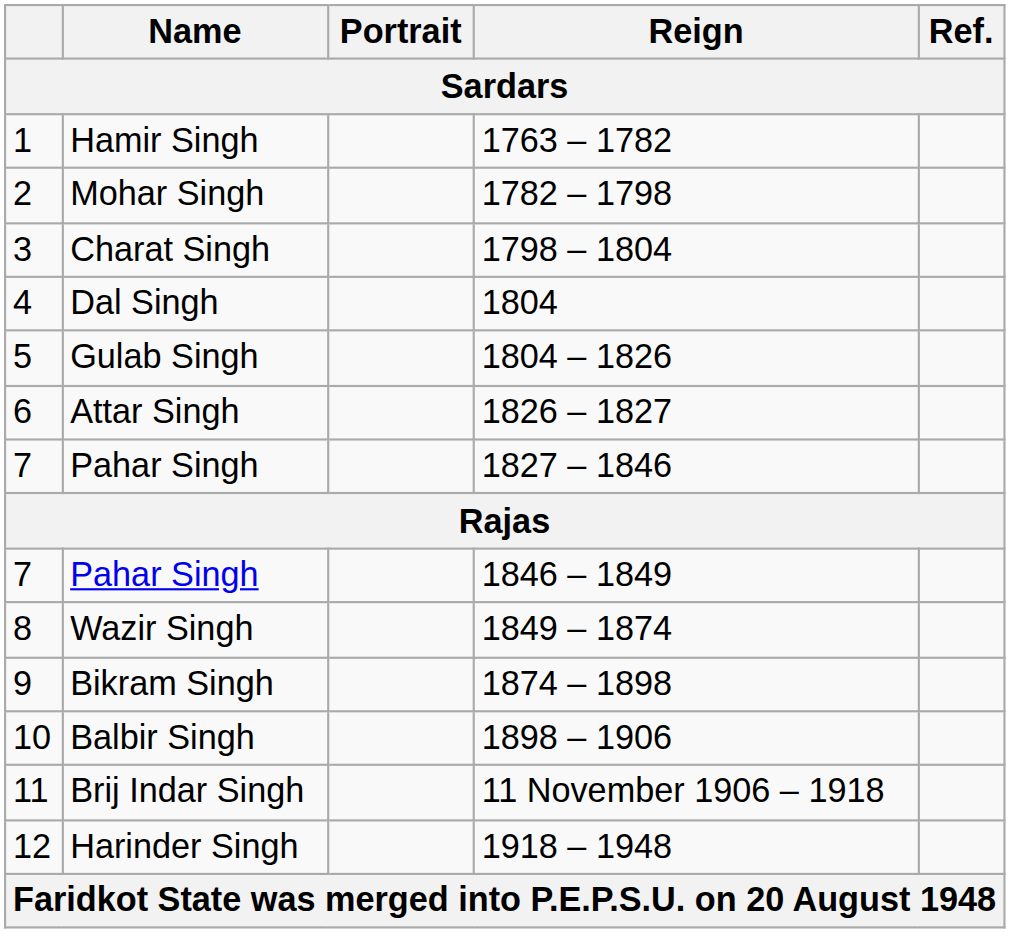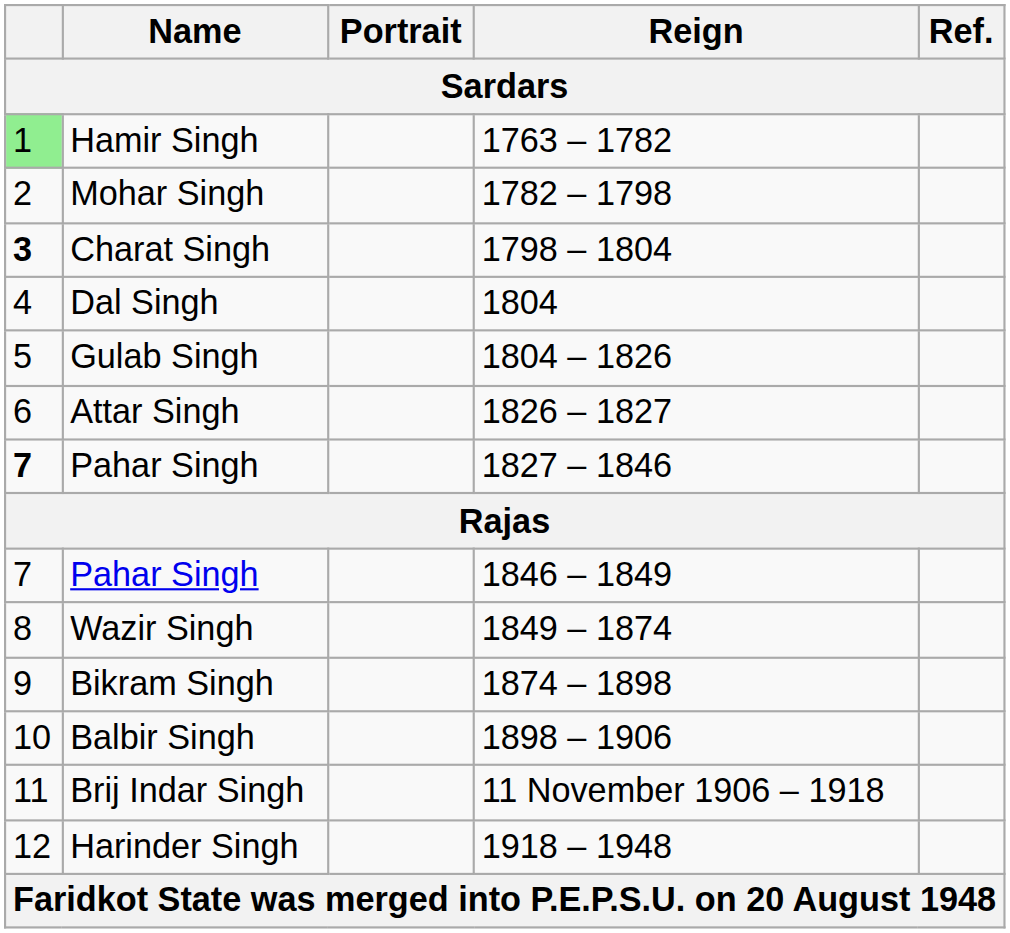(22, 140) no background -> (22, 140) lightgreen background
(22, 248) normal -> (22, 248) bold
(22, 466) normal -> (22, 466) bold
